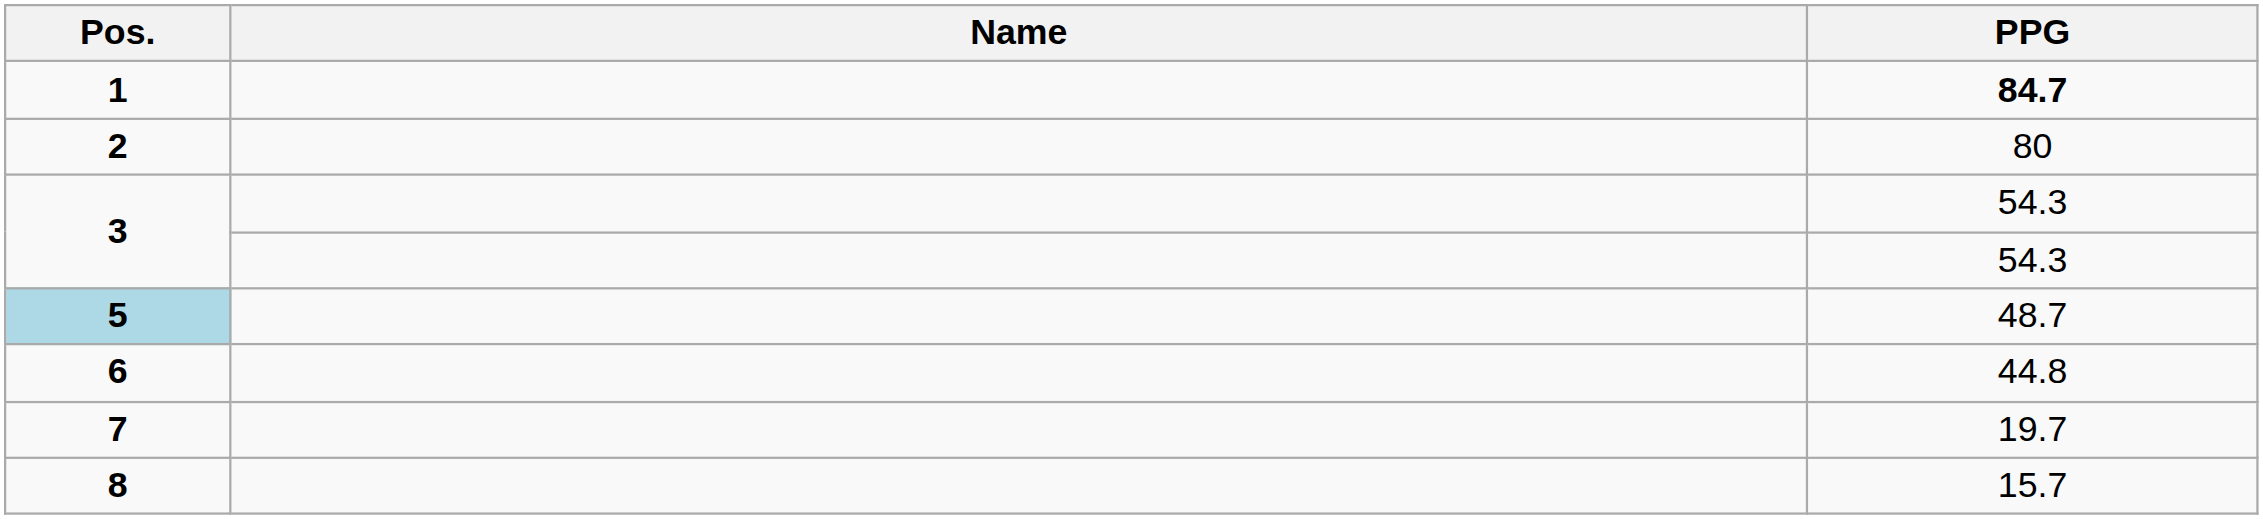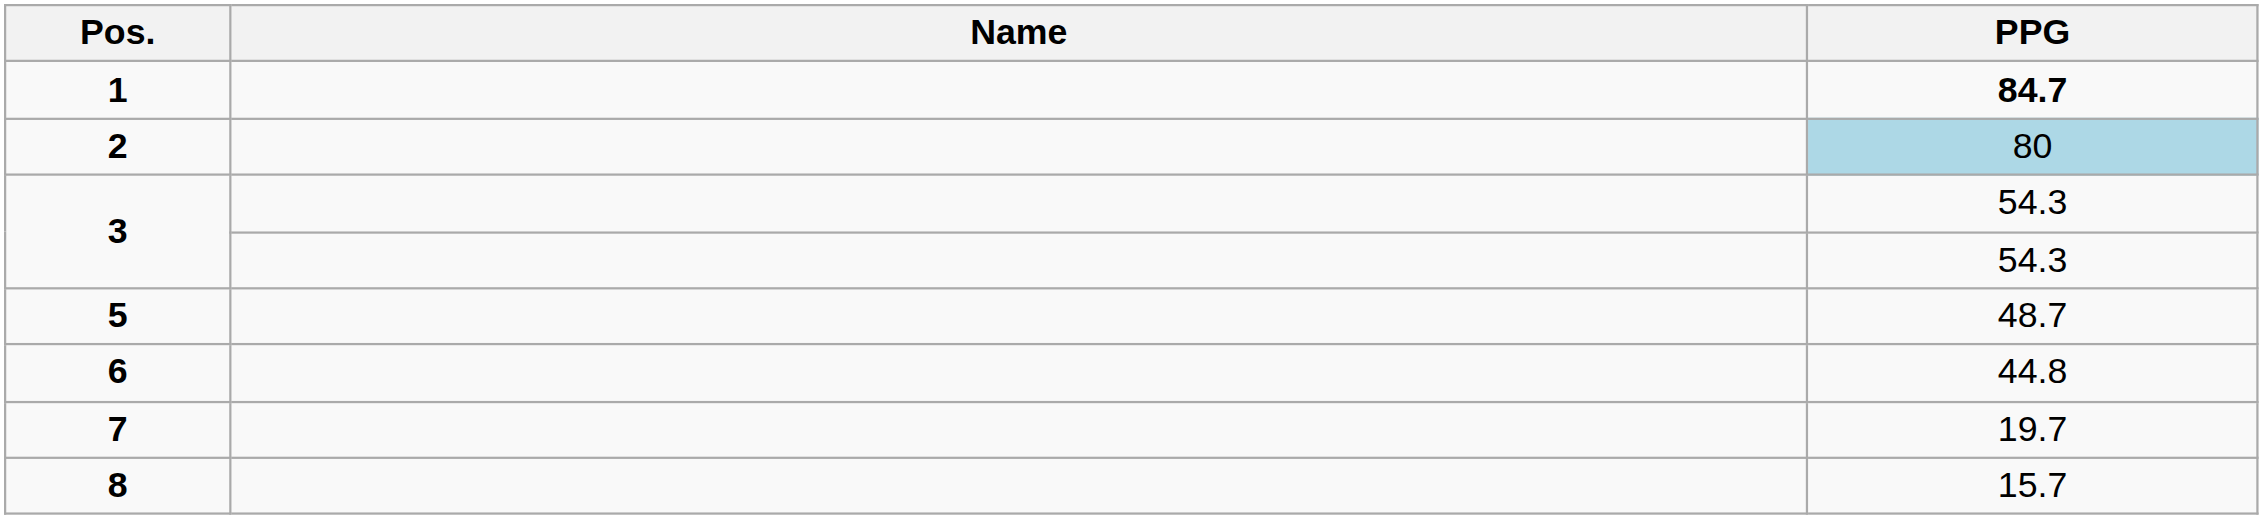(2033, 145) no background -> (2033, 145) lightblue background
(118, 315) lightblue background -> (118, 315) no background
